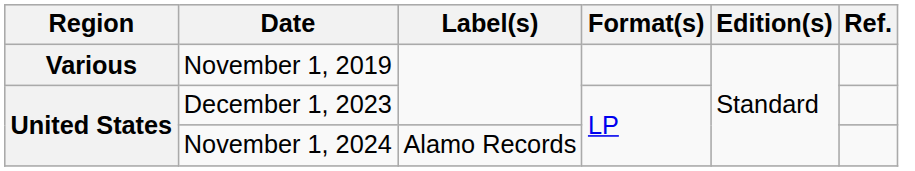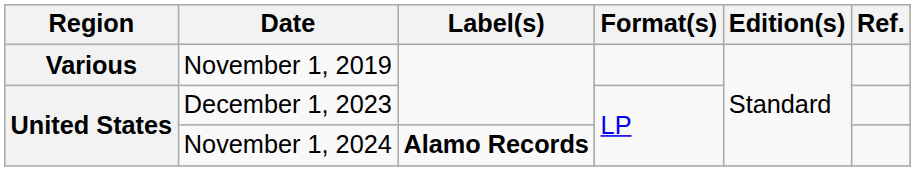(490, 144) normal -> (496, 144) bold
